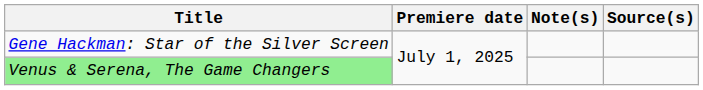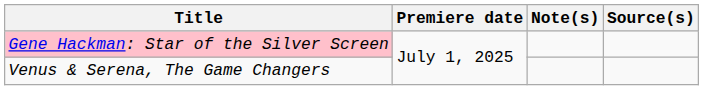(199, 44) no background -> (199, 44) pink background
(169, 71) lightgreen background -> (169, 71) no background
